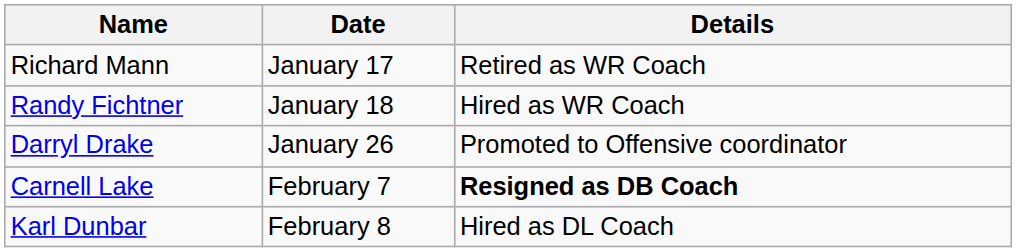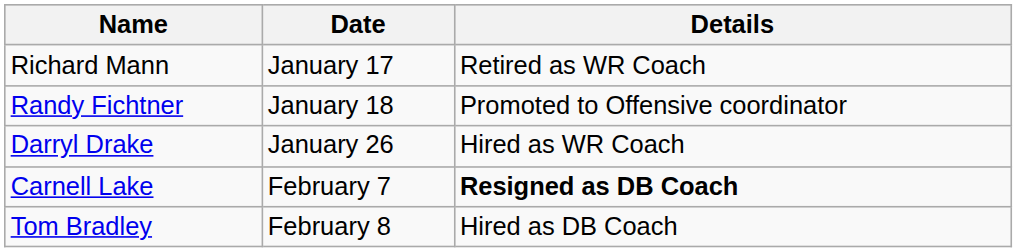(732, 106) Hired as WR Coach -> (732, 106) Promoted to Offensive coordinator
(732, 146) Promoted to Offensive coordinator -> (732, 146) Hired as WR Coach
- row: (133, 227)
+ row: (133, 227)
